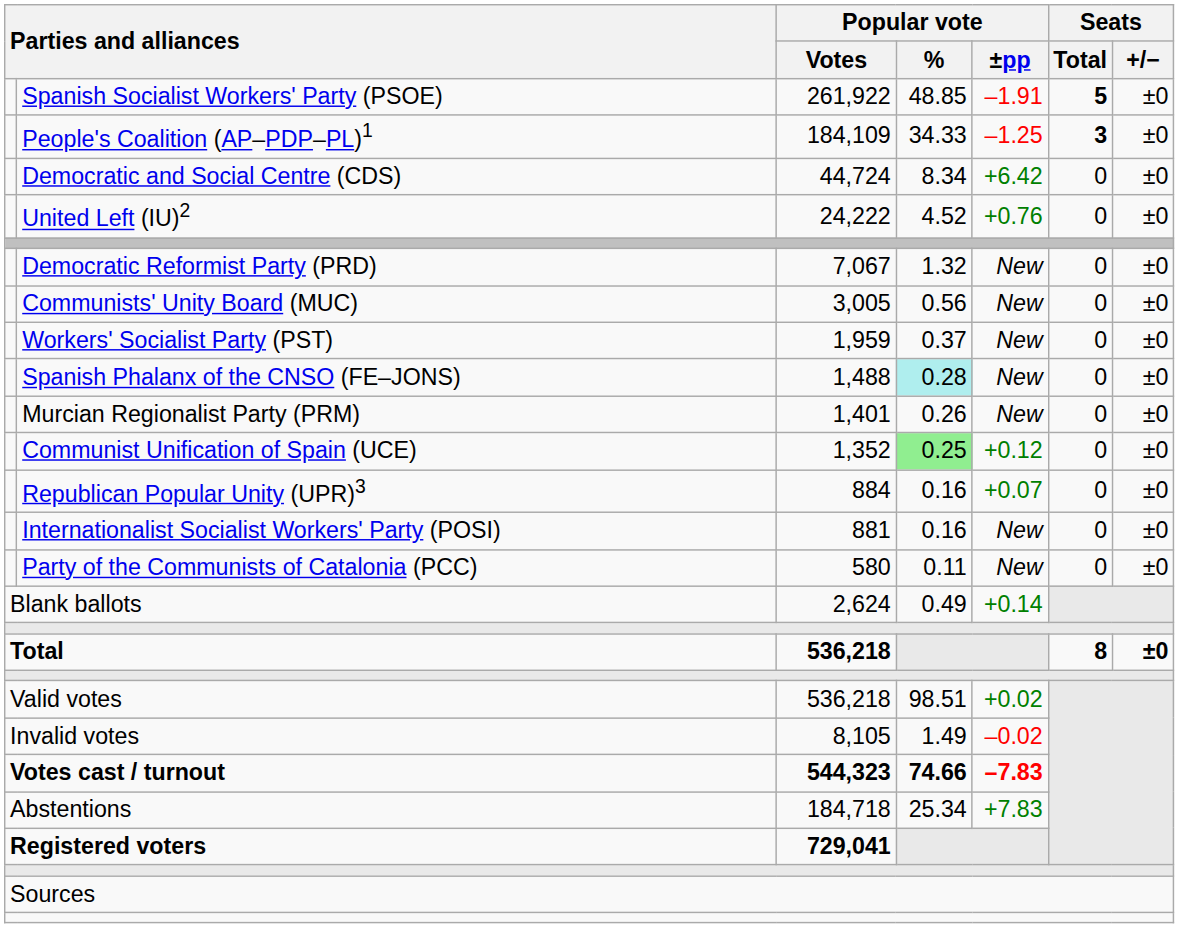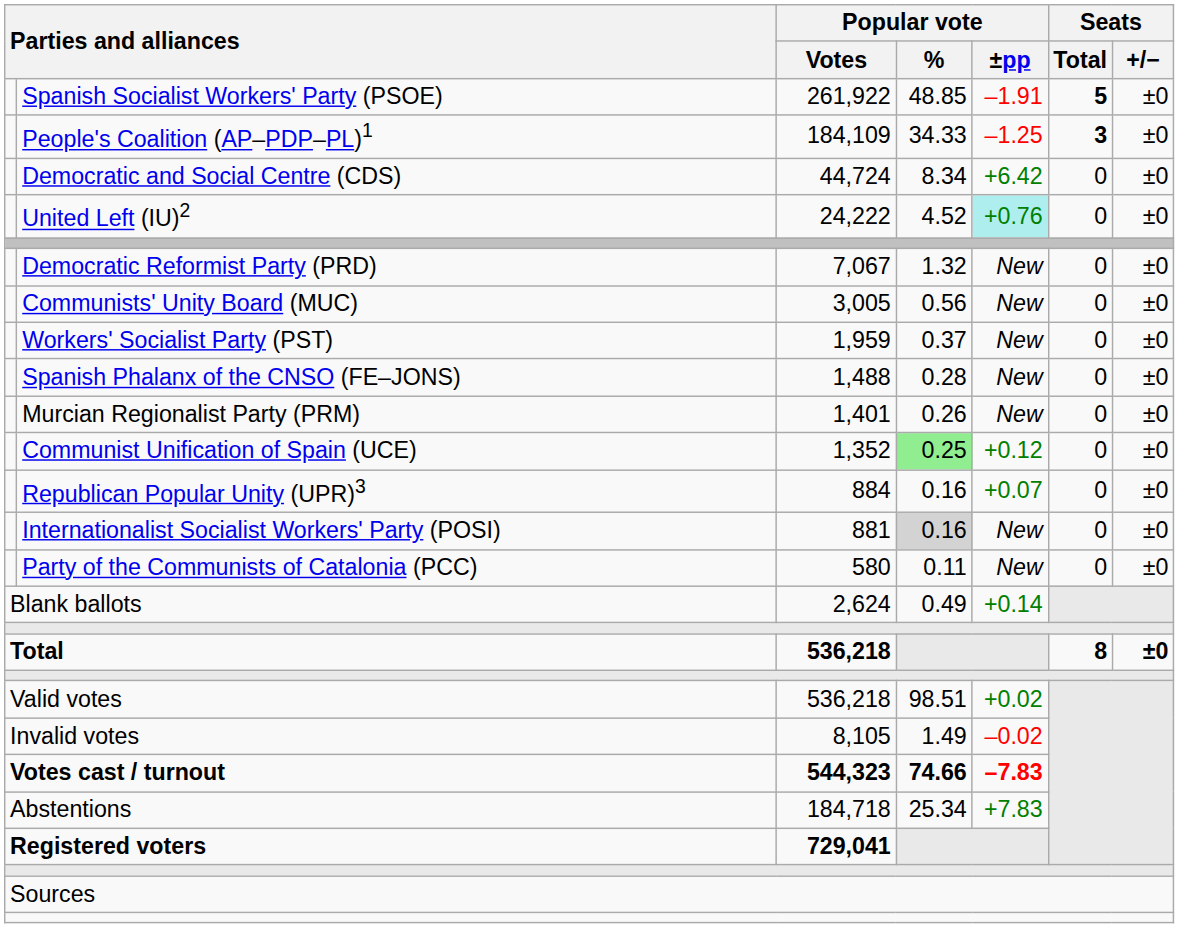(1013, 216) no background -> (1013, 216) paleturquoise background
(944, 377) paleturquoise background -> (944, 377) no background
(944, 530) no background -> (944, 530) lightgrey background
